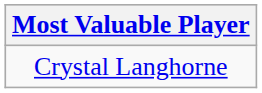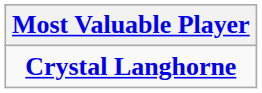(131, 66) normal -> (131, 66) bold
